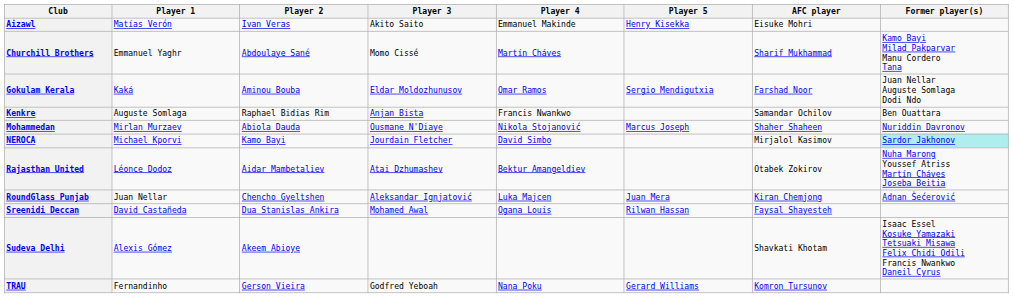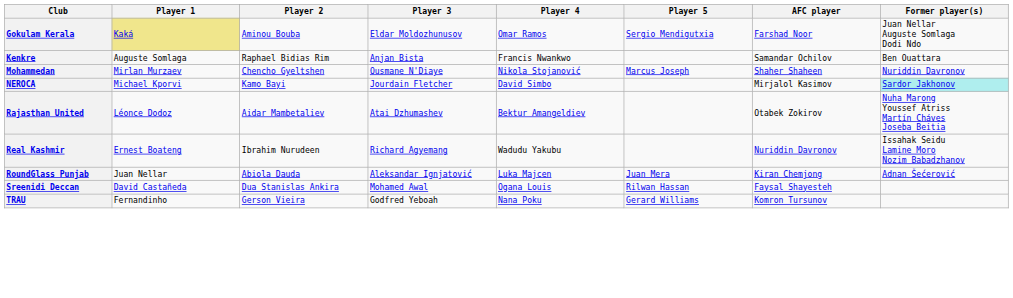- row: (21, 24)
- row: (50, 52)
(123, 90) no background -> (123, 34) khaki background
(271, 127) Abiola Dauda -> (283, 71) Chencho Gyeltshen
+ row: (35, 150)
(283, 197) Chencho Gyeltshen -> (271, 173) Abiola Dauda
- row: (35, 248)
